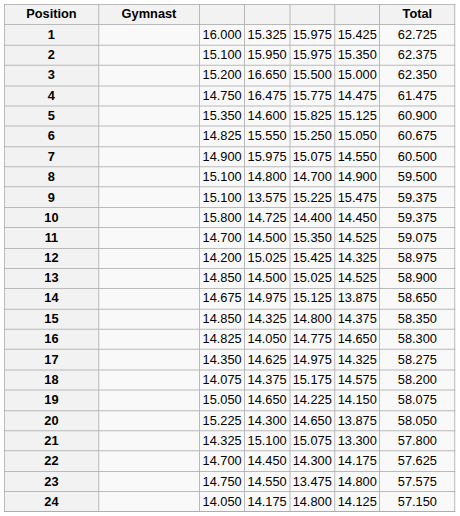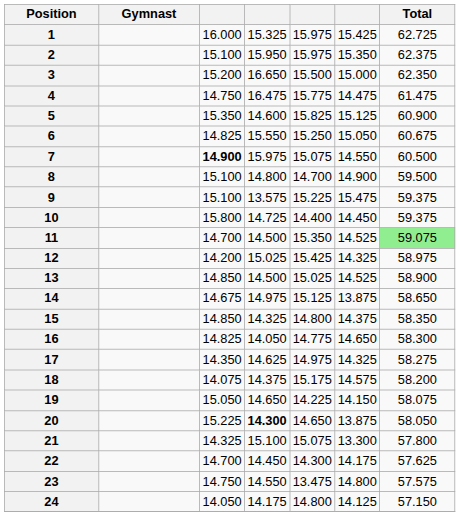(222, 156) normal -> (222, 156) bold
(417, 237) no background -> (417, 237) lightgreen background
(267, 420) normal -> (267, 420) bold
